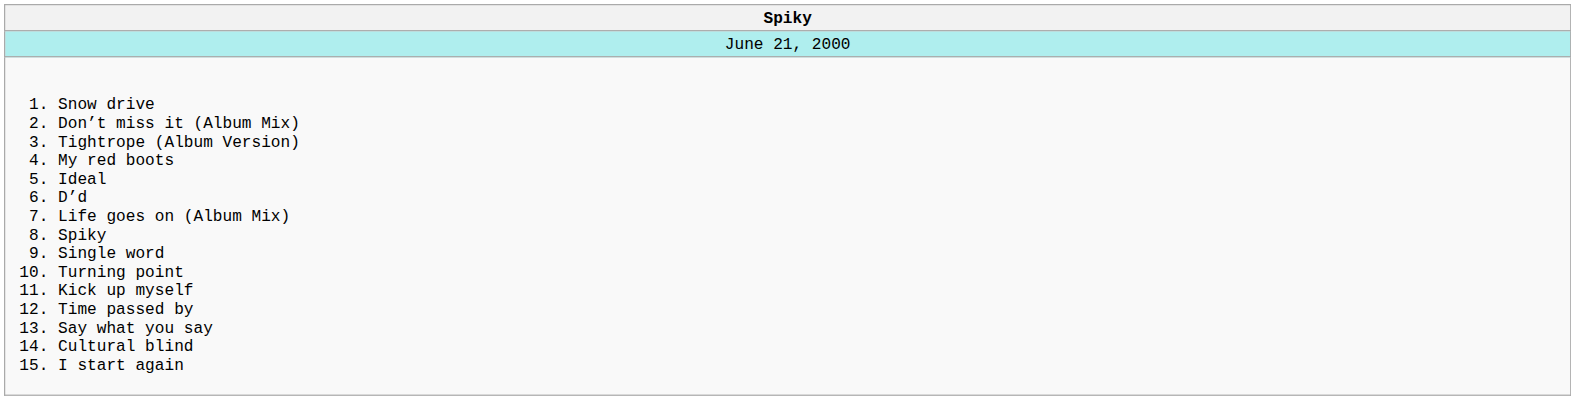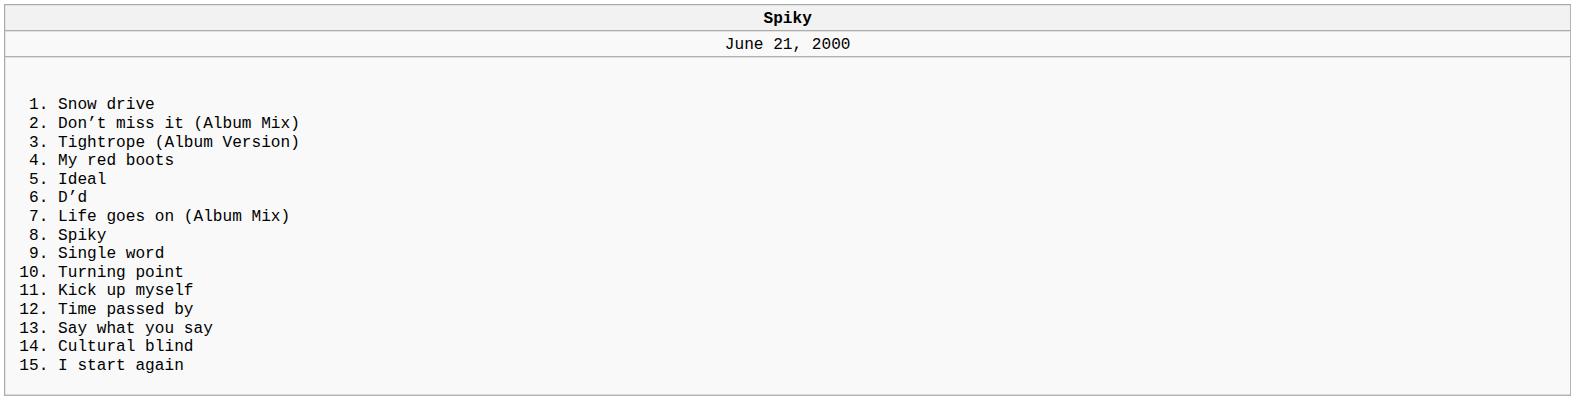(788, 44) paleturquoise background -> (788, 44) no background
